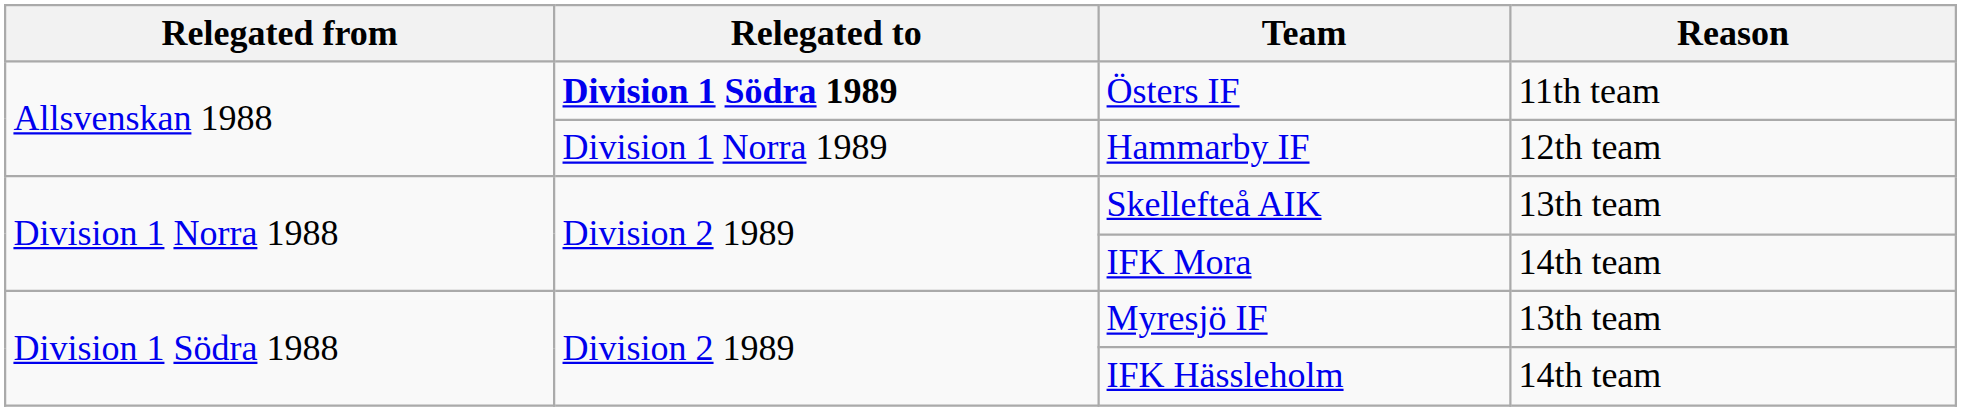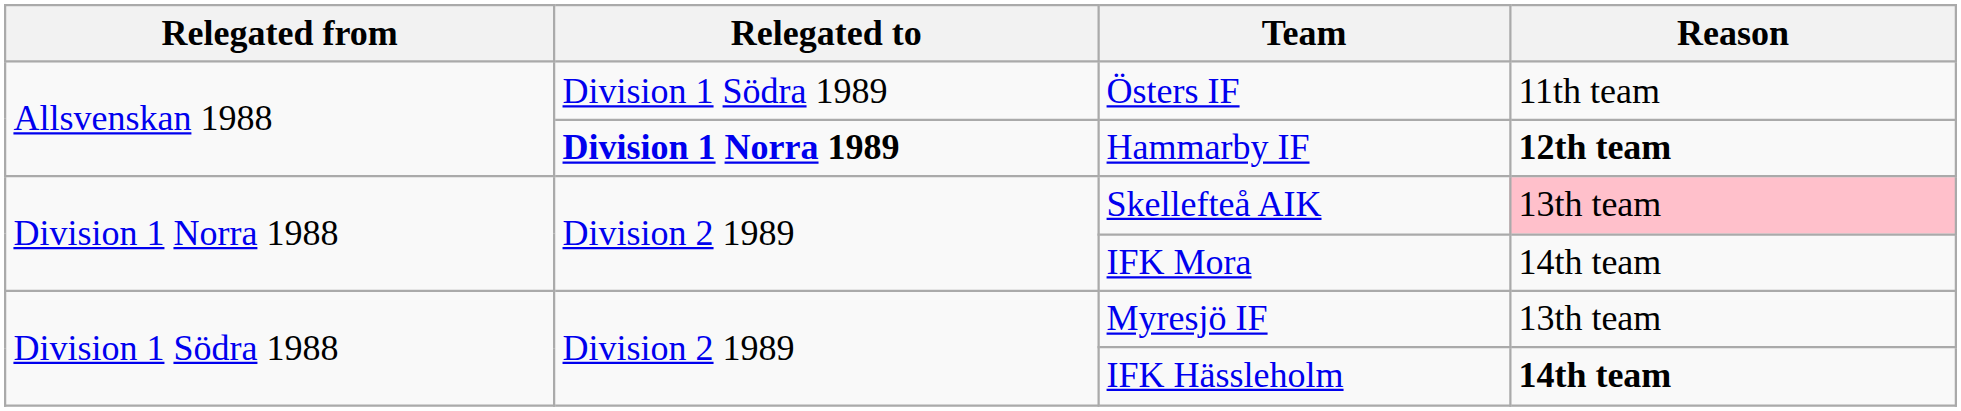(730, 90) bold -> (725, 90) normal
(725, 147) normal -> (731, 147) bold
(1590, 147) normal -> (1595, 147) bold
(1590, 204) no background -> (1590, 204) pink background
(1590, 375) normal -> (1595, 375) bold
